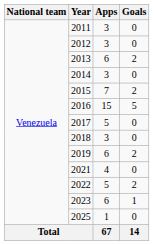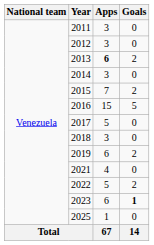(106, 59) normal -> (106, 59) bold
(134, 201) normal -> (134, 201) bold
